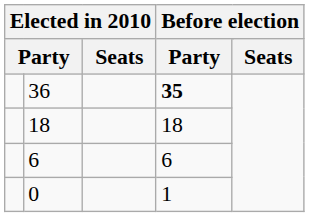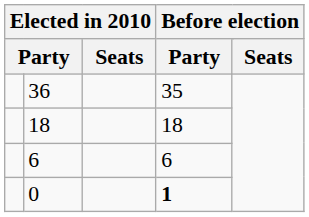(172, 90) bold -> (172, 90) normal
(167, 194) normal -> (167, 194) bold
